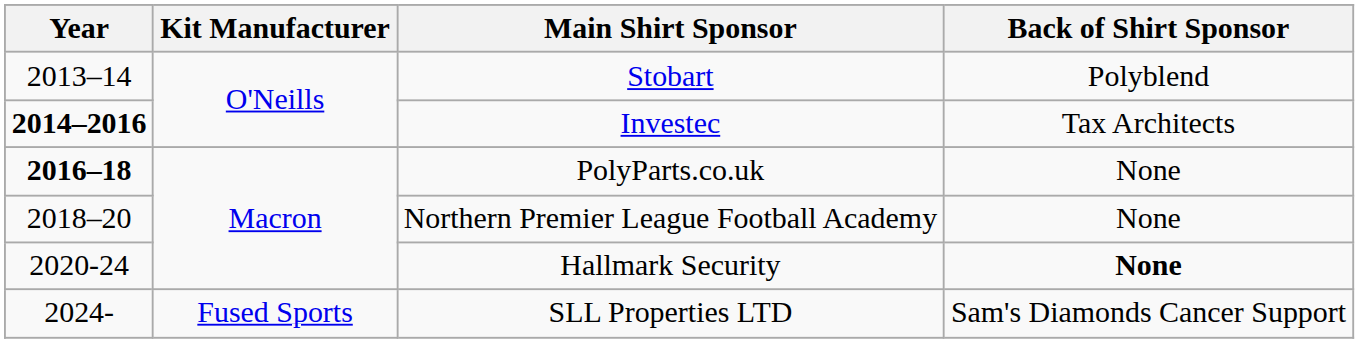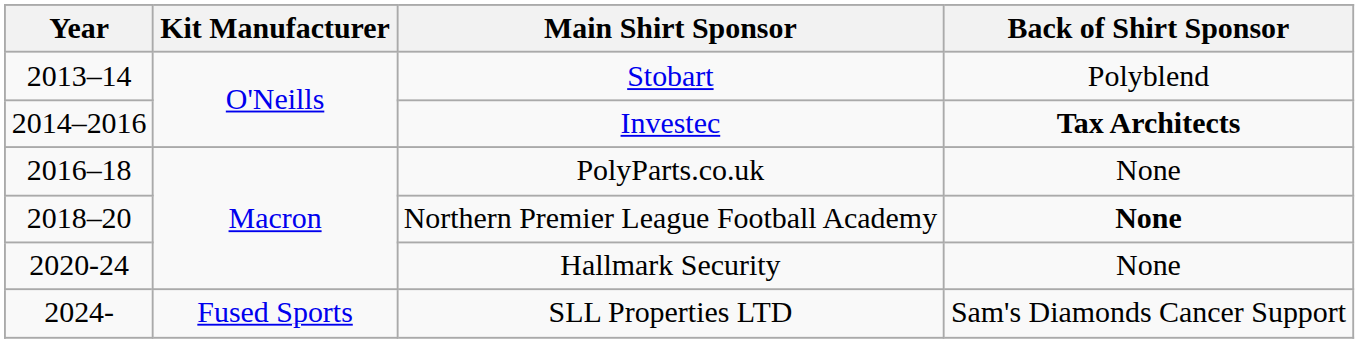(79, 123) bold -> (79, 123) normal
(1148, 123) normal -> (1148, 123) bold
(79, 170) bold -> (79, 170) normal
(1148, 218) normal -> (1148, 218) bold
(1148, 265) bold -> (1148, 265) normal
